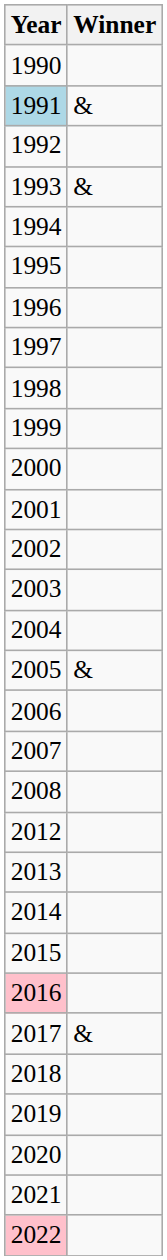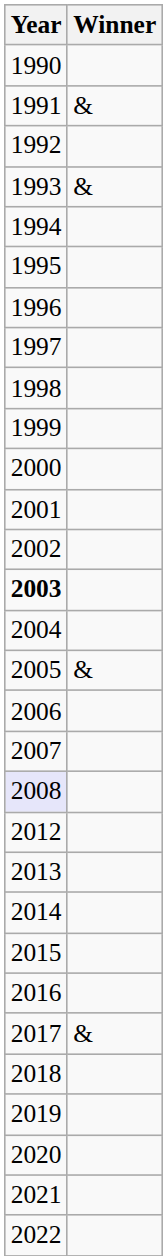(36, 105) lightblue background -> (36, 105) no background
(36, 589) normal -> (36, 589) bold
(36, 791) no background -> (36, 791) lavender background
(36, 992) pink background -> (36, 992) no background
(36, 1235) pink background -> (36, 1235) no background
